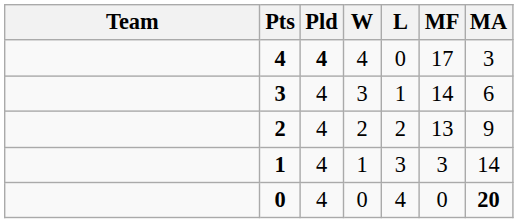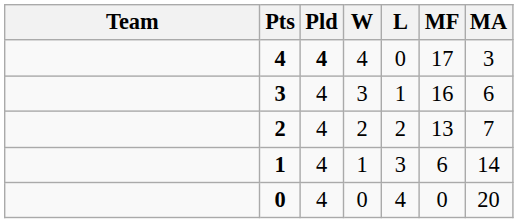(442, 93) 14 -> (442, 93) 16
(489, 128) 9 -> (489, 128) 7
(442, 164) 3 -> (442, 164) 6
(489, 199) bold -> (489, 199) normal
